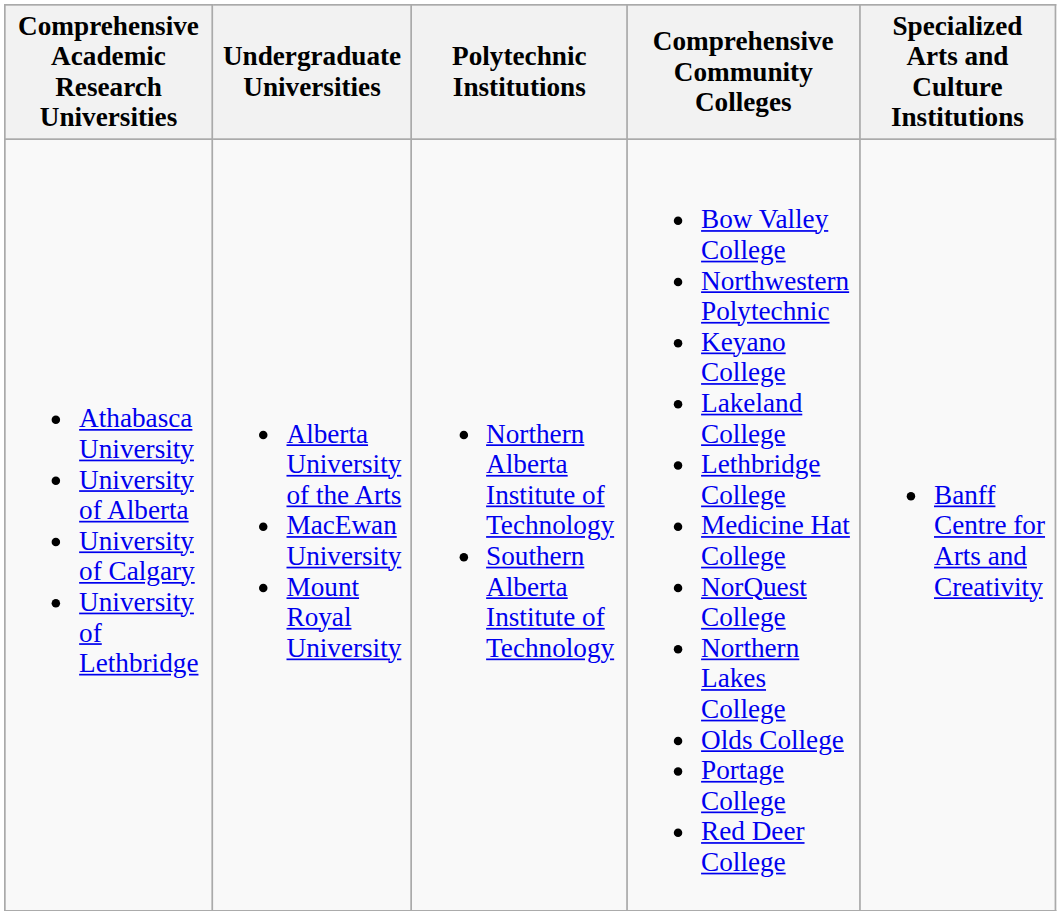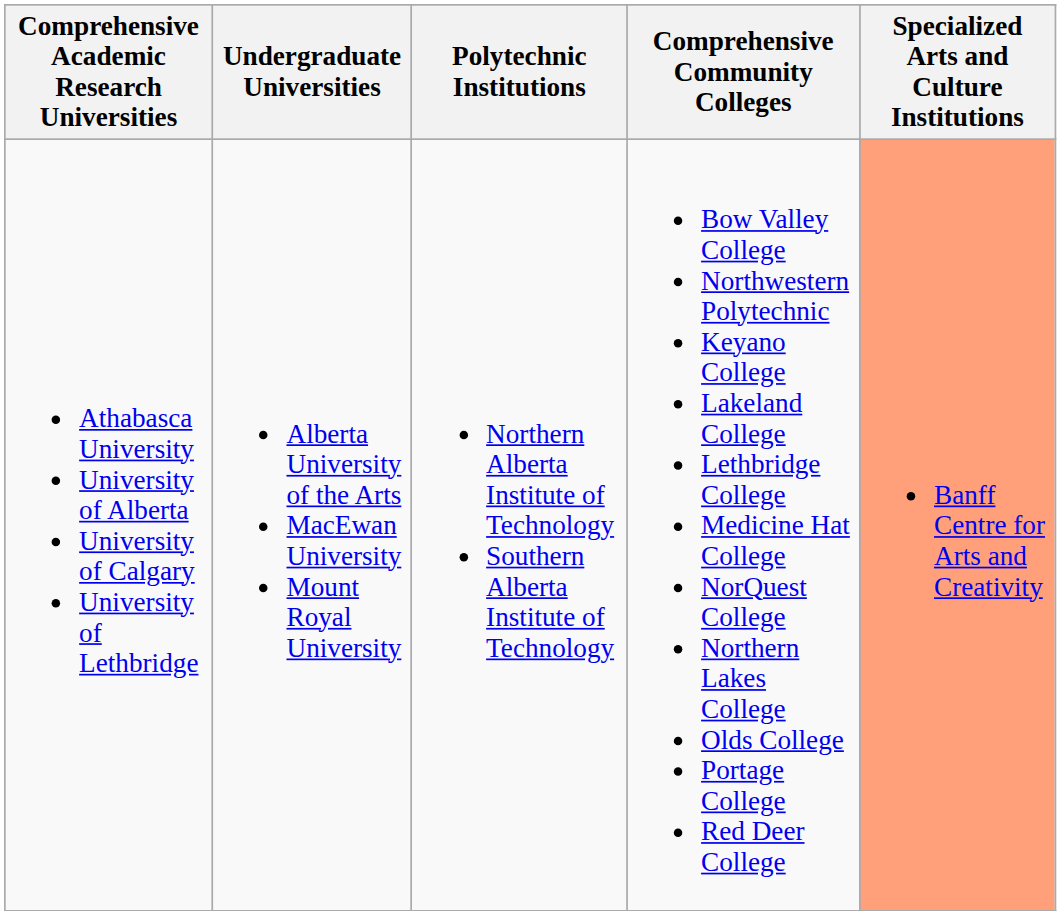(957, 540) no background -> (957, 540) lightsalmon background
